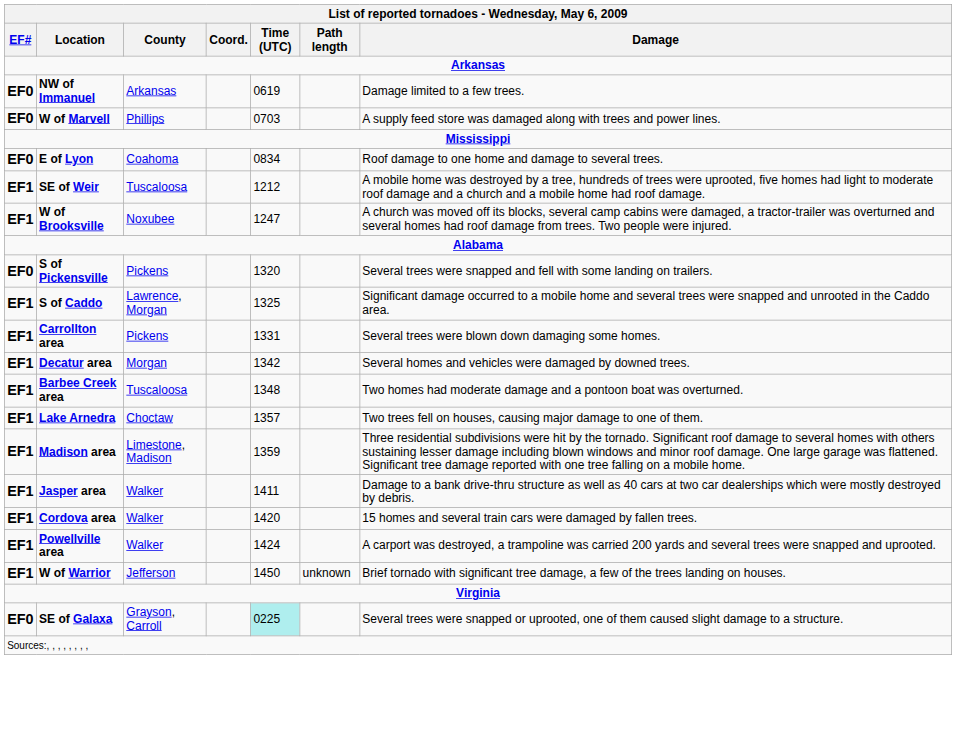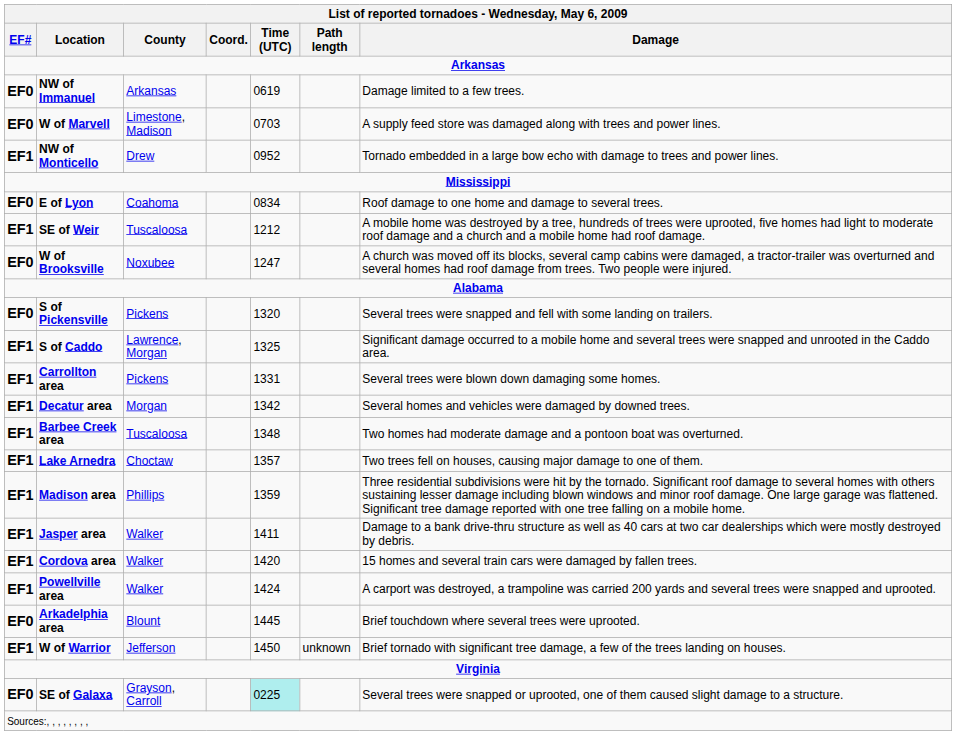(145, 118) Phillips -> (156, 123) Limestone, Madison
+ row: (69, 156)
(20, 219) EF1 -> (20, 262) EF0
(156, 452) Limestone, Madison -> (145, 495) Phillips
+ row: (73, 621)
